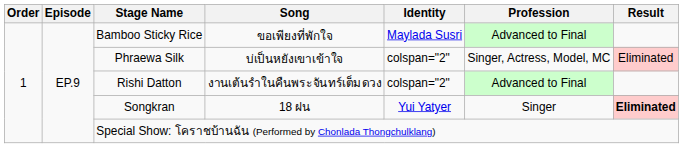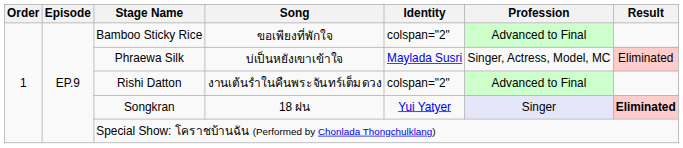(425, 35) Maylada Susri -> (418, 35) colspan="2"
(418, 59) colspan="2" -> (425, 59) Maylada Susri
(539, 107) no background -> (539, 107) lavender background
